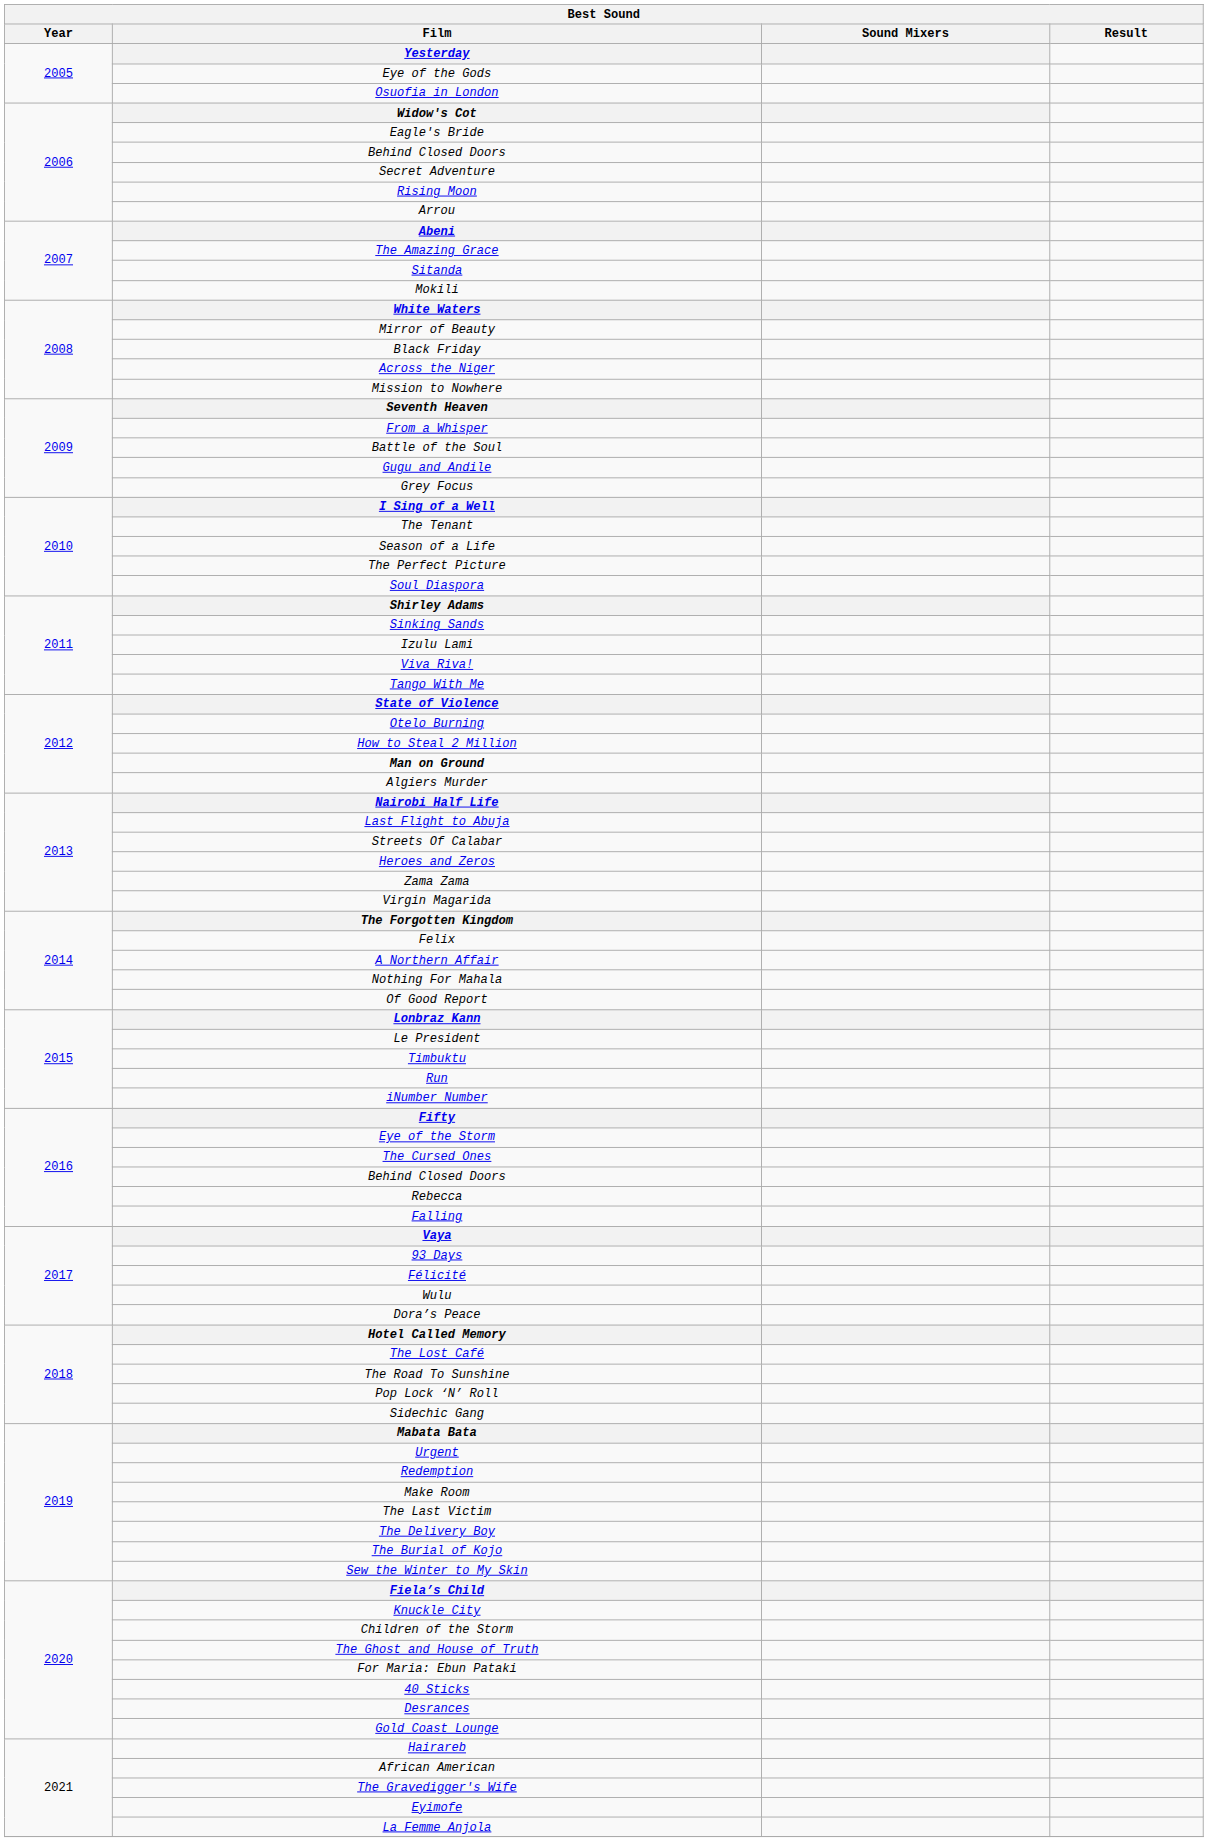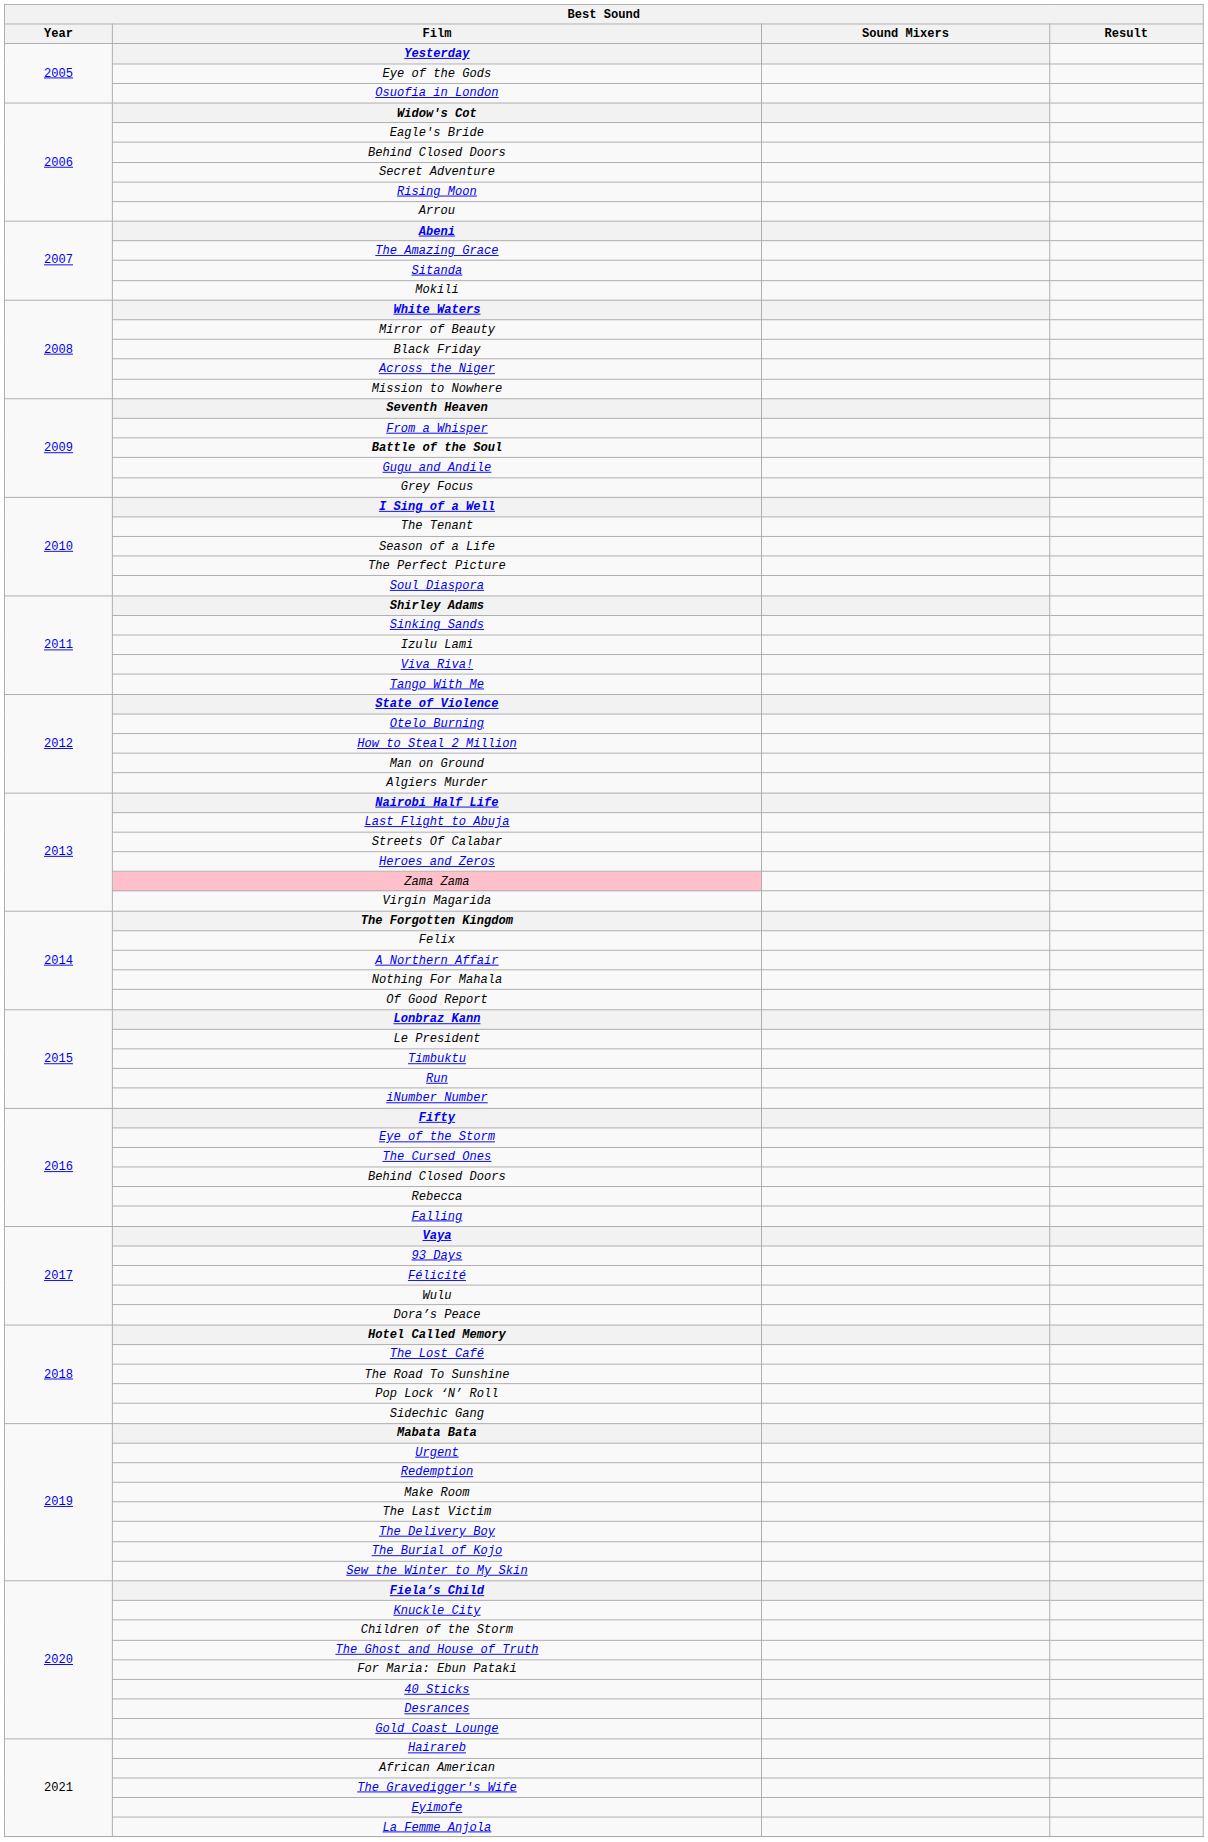(437, 448) normal -> (437, 448) bold
(437, 763) bold -> (437, 763) normal
(437, 881) no background -> (437, 881) pink background
